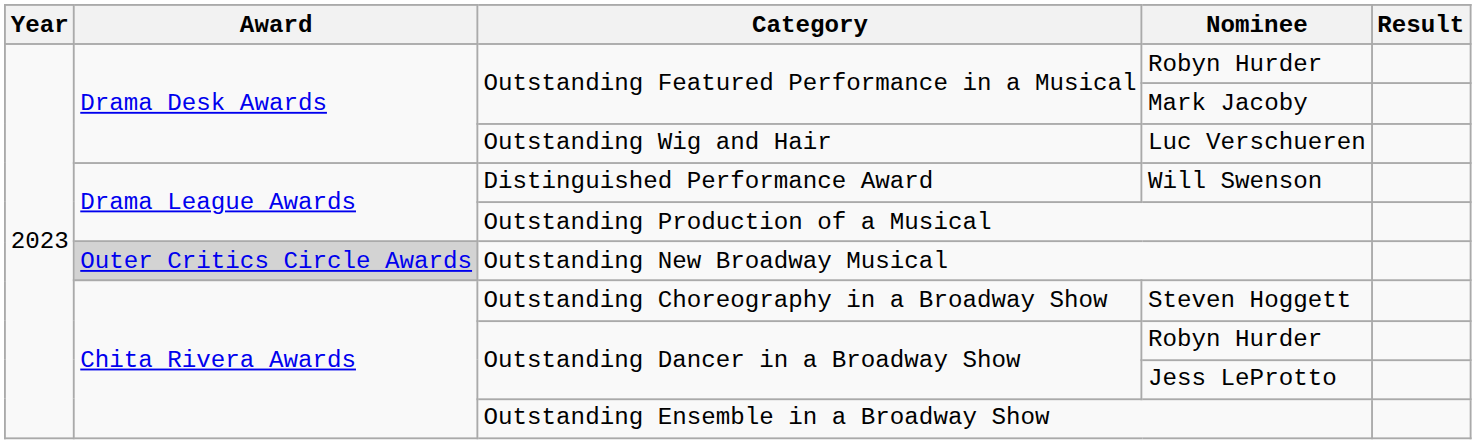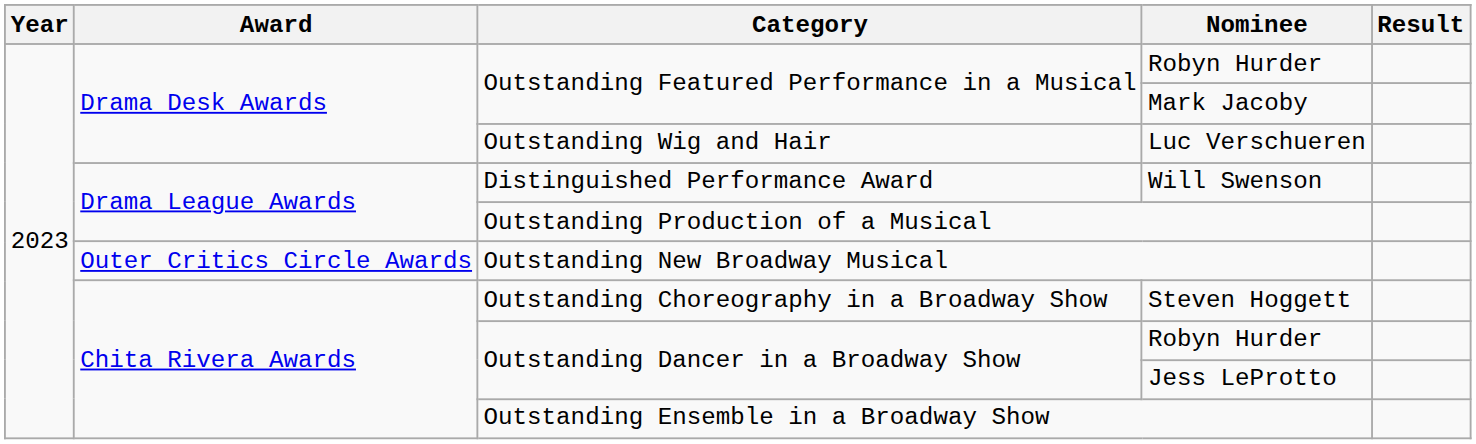(276, 261) lightgrey background -> (276, 261) no background
